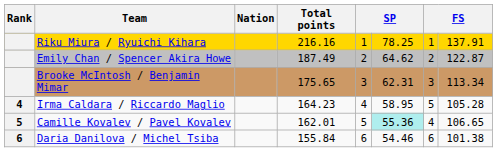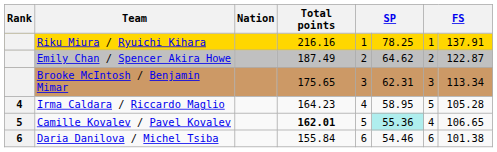(316, 122) normal -> (316, 122) bold
